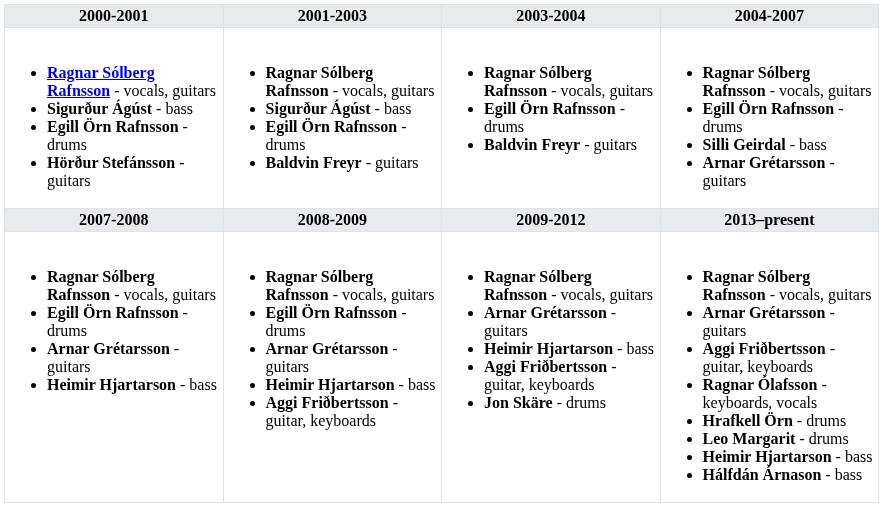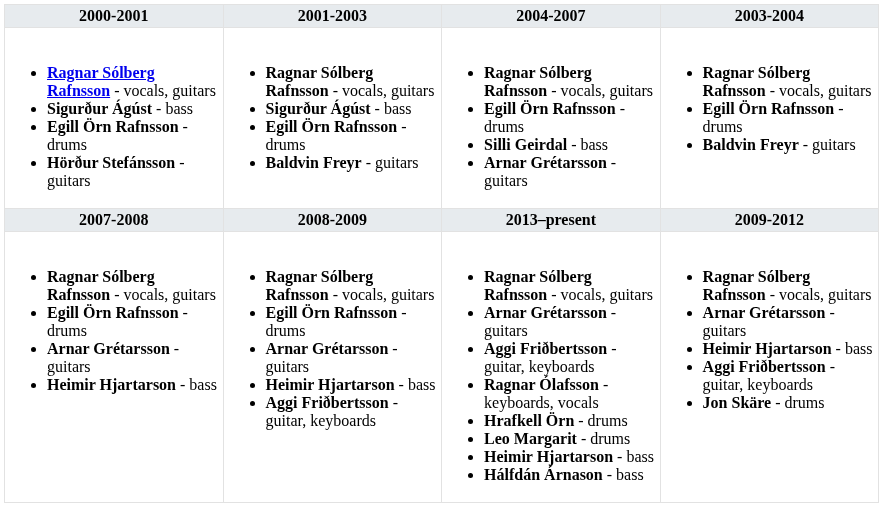columns swapped: (551, 16) <-> (769, 16)
